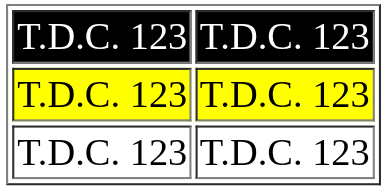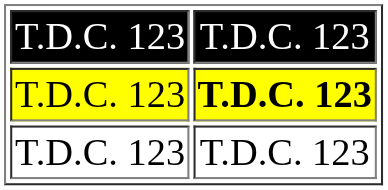(285, 94) normal -> (285, 94) bold
